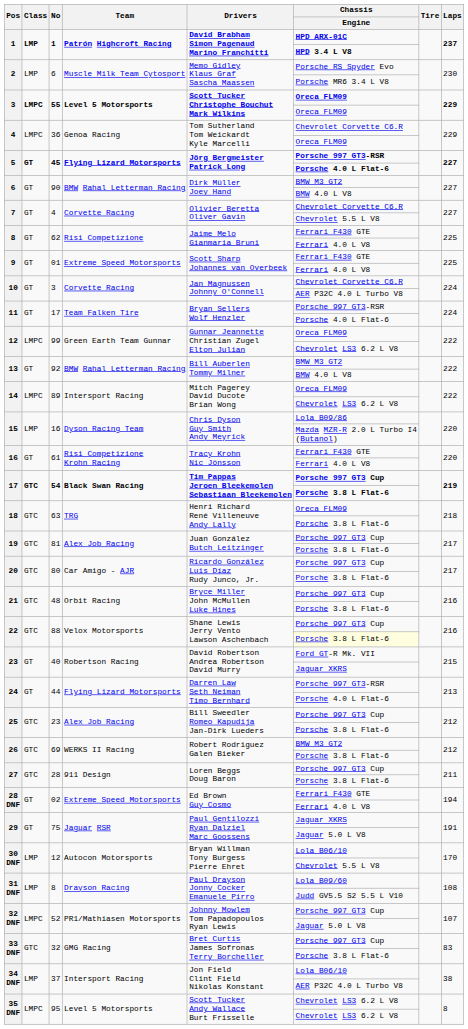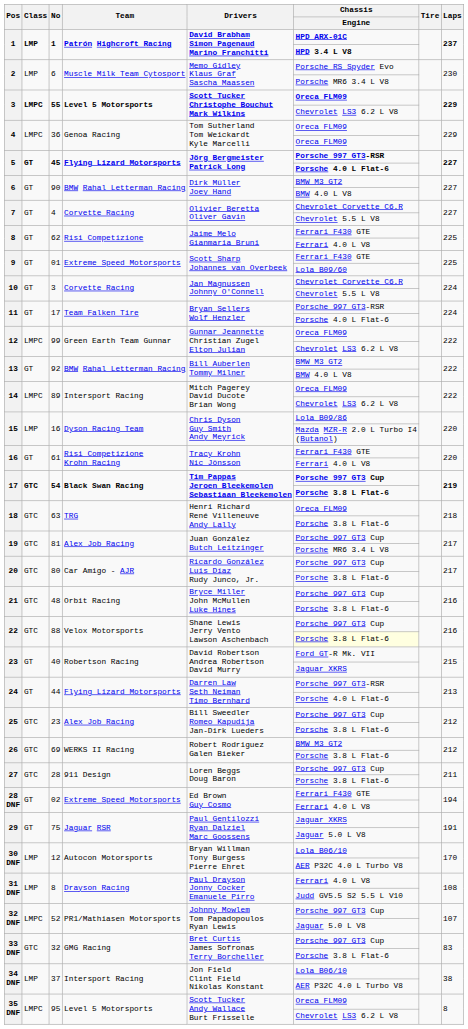(321, 113) Oreca FLM09 -> (347, 113) Chevrolet LS3 6.2 L V8
(349, 128) Chevrolet Corvette C6.R -> (321, 128) Oreca FLM09
(333, 270) Ferrari 4.0 L V8 -> (321, 270) Lola B09/60
(349, 295) AER P32C 4.0 L Turbo V8 -> (338, 295) Chevrolet 5.5 L V8
(342, 550) Porsche 3.8 L Flat-6 -> (342, 550) Porsche MR6 3.4 L V8
(338, 866) Chevrolet 5.5 L V8 -> (349, 866) AER P32C 4.0 L Turbo V8
(321, 881) Lola B09/60 -> (333, 881) Ferrari 4.0 L V8
(347, 1002) Chevrolet LS3 6.2 L V8 -> (321, 1002) Oreca FLM09
